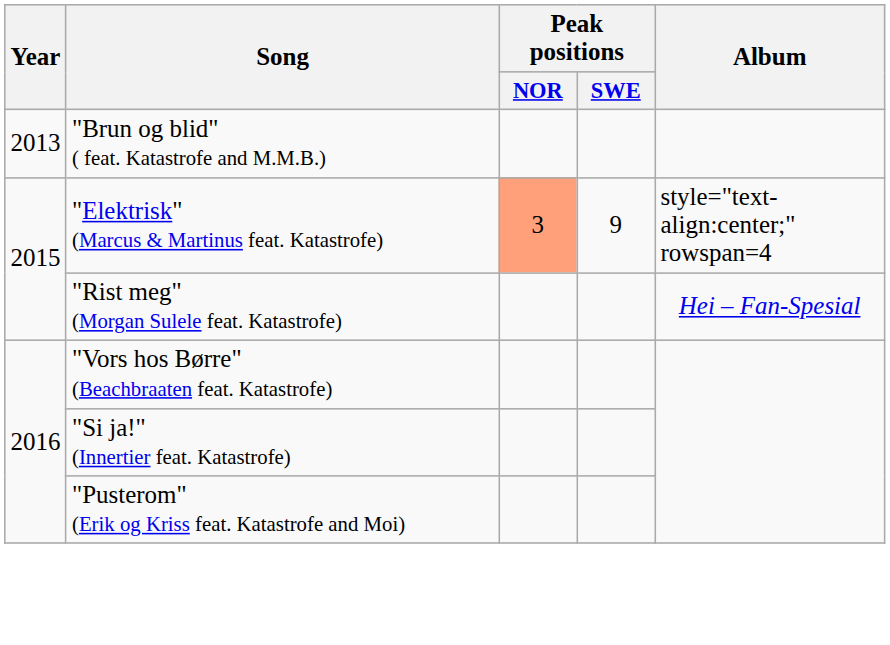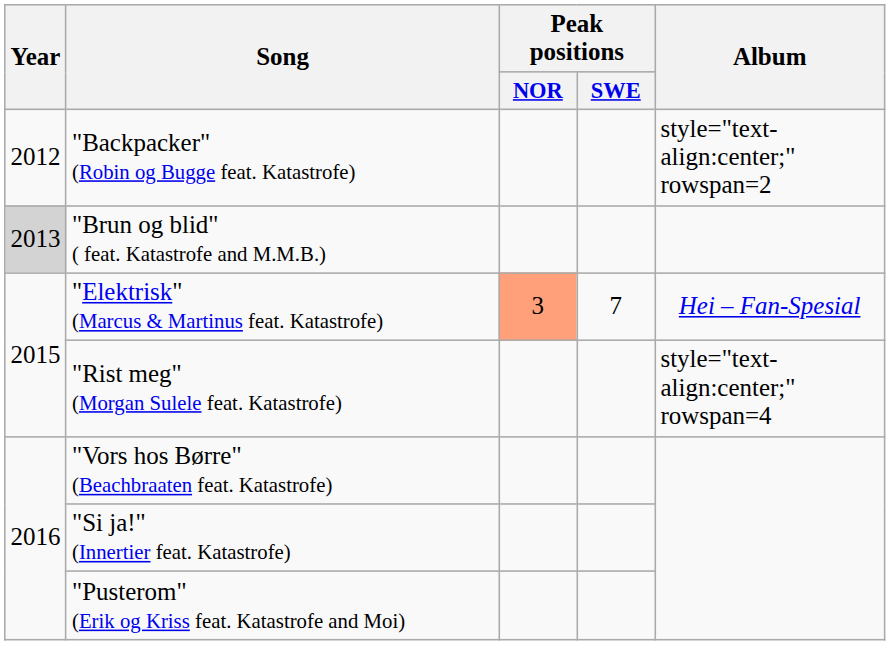+ row: (214, 157)
(35, 143) no background -> (35, 238) lightgrey background
(616, 224) 9 -> (616, 306) 7
(728, 224) style="text-align:center;" rowspan=4 -> (770, 306) Hei – Fan-Spesial
(770, 306) Hei – Fan-Spesial -> (728, 388) style="text-align:center;" rowspan=4
